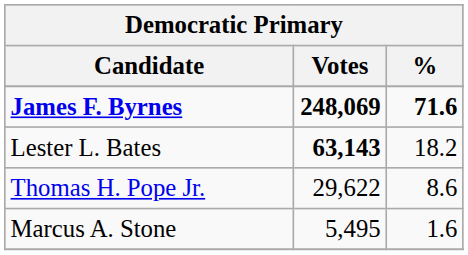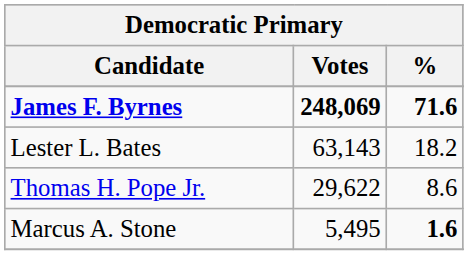(347, 147) bold -> (347, 147) normal
(442, 229) normal -> (442, 229) bold
